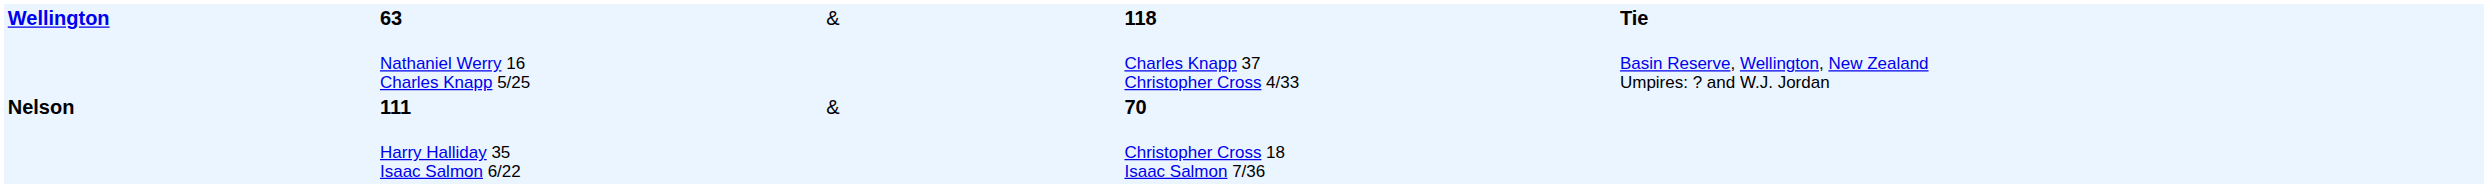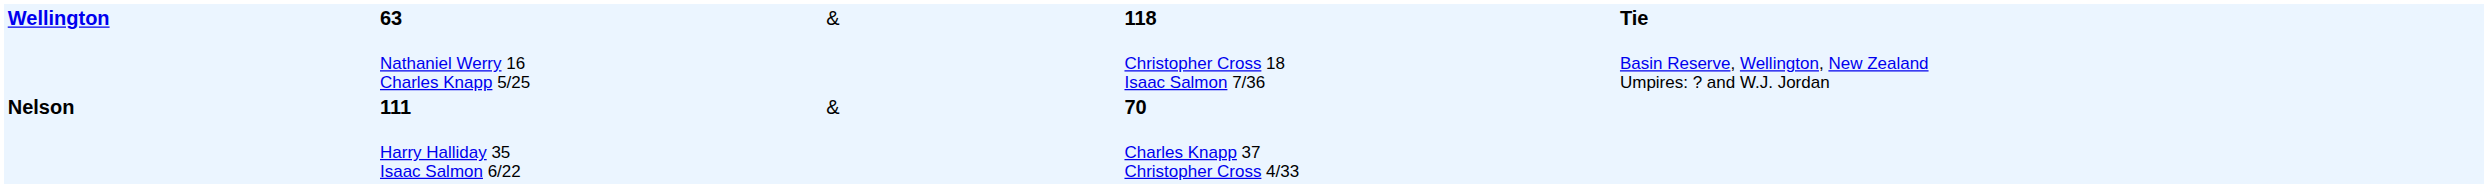(1212, 73) Charles Knapp 37 Christopher Cross 4/33 -> (1205, 73) Christopher Cross 18 Isaac Salmon 7/36
(1205, 162) Christopher Cross 18 Isaac Salmon 7/36 -> (1212, 162) Charles Knapp 37 Christopher Cross 4/33
